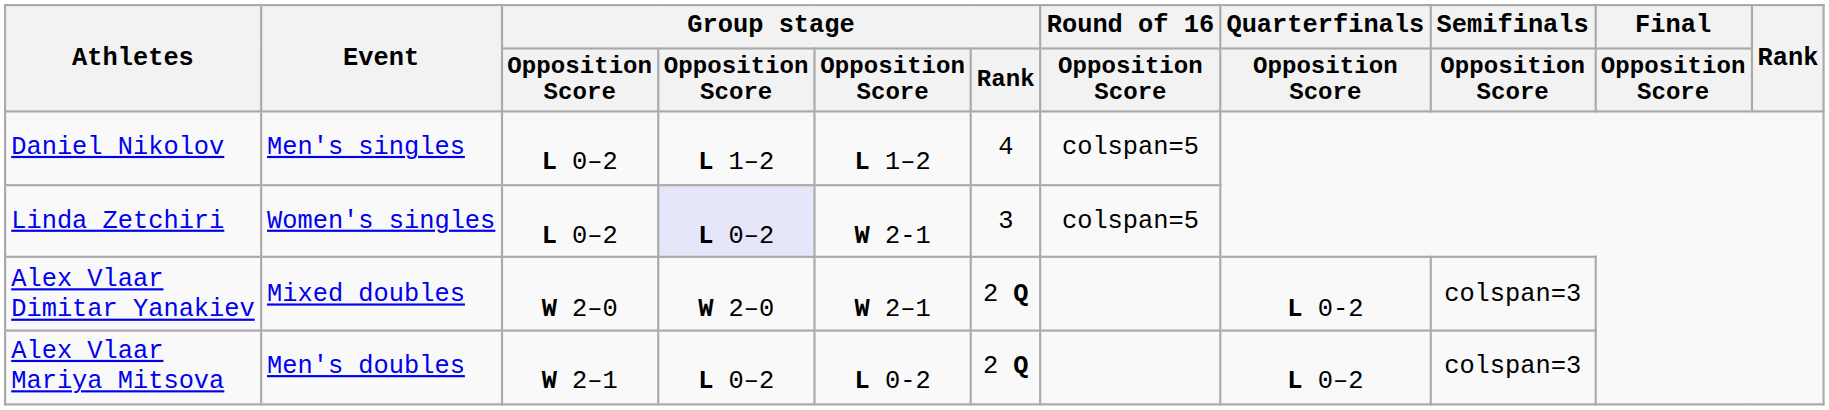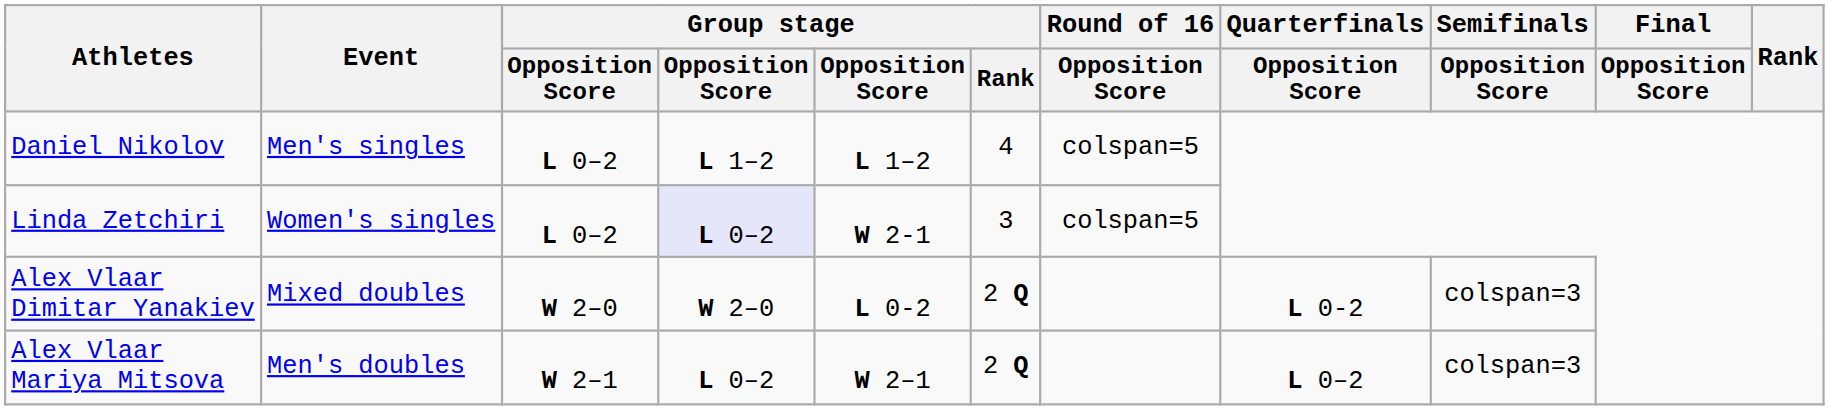(893, 309) W 2–1 -> (893, 309) L 0-2
(893, 382) L 0-2 -> (893, 382) W 2–1
